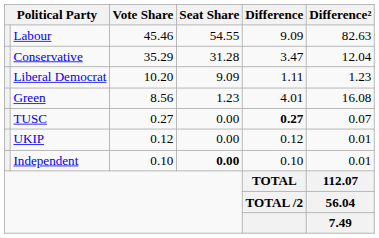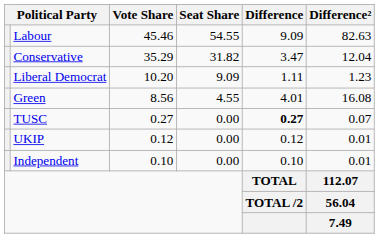(224, 56) 31.28 -> (224, 56) 31.82
(228, 98) 1.23 -> (228, 98) 4.55
(228, 160) bold -> (228, 160) normal
